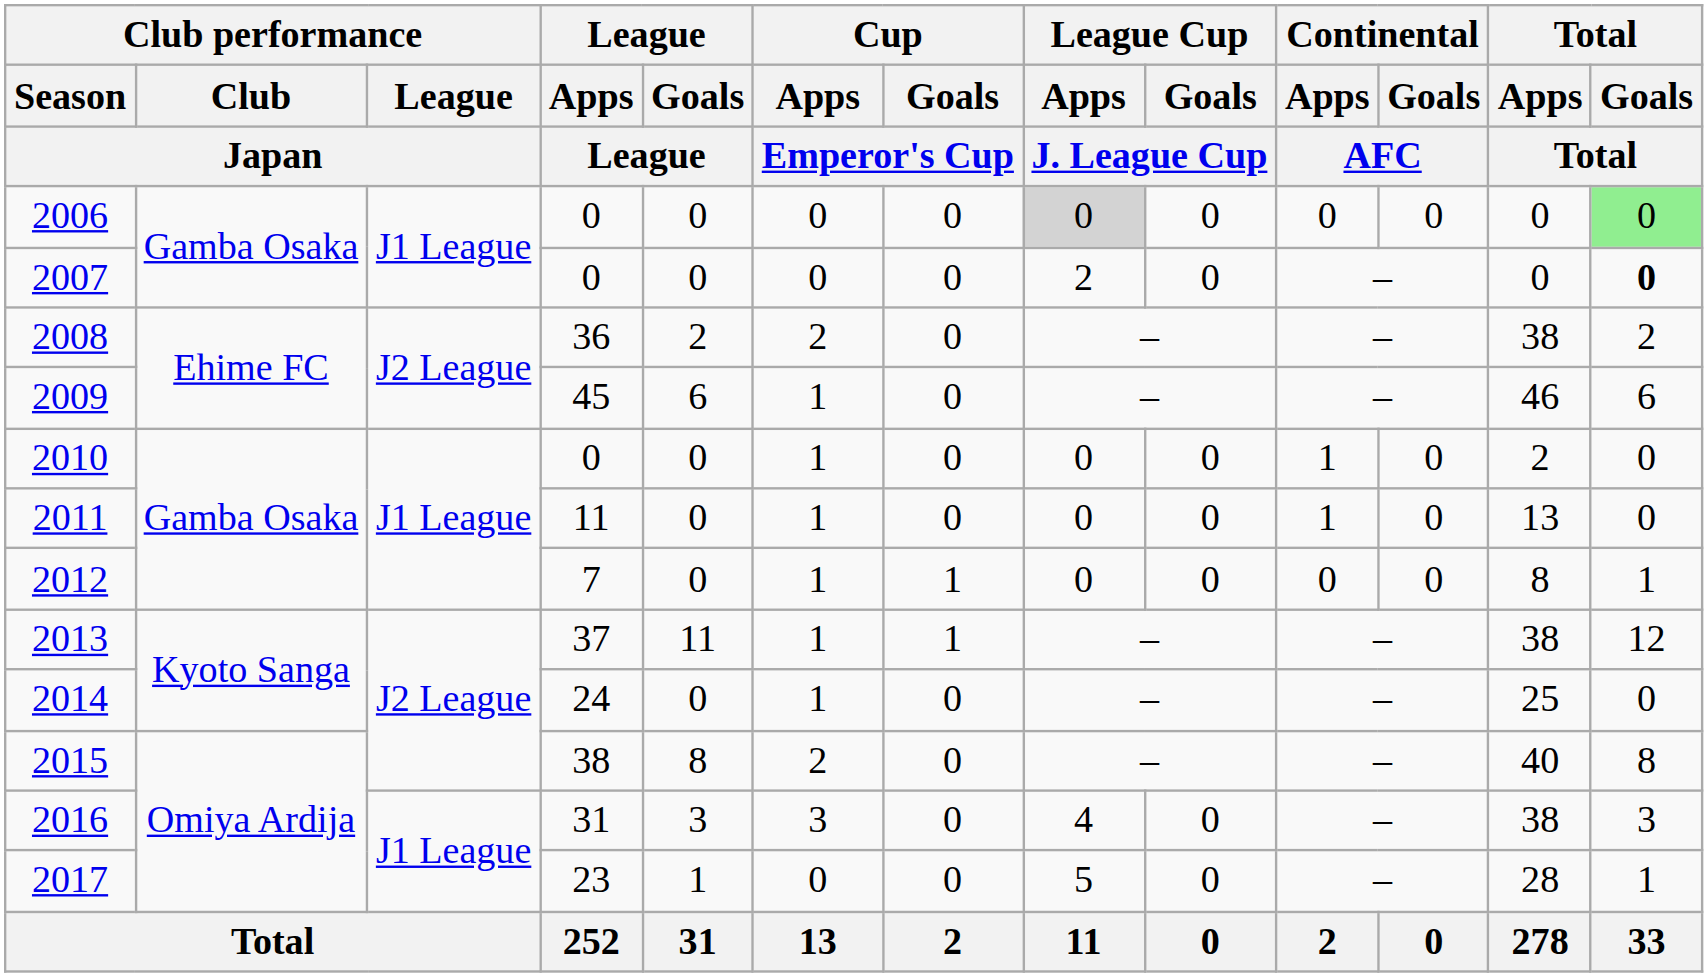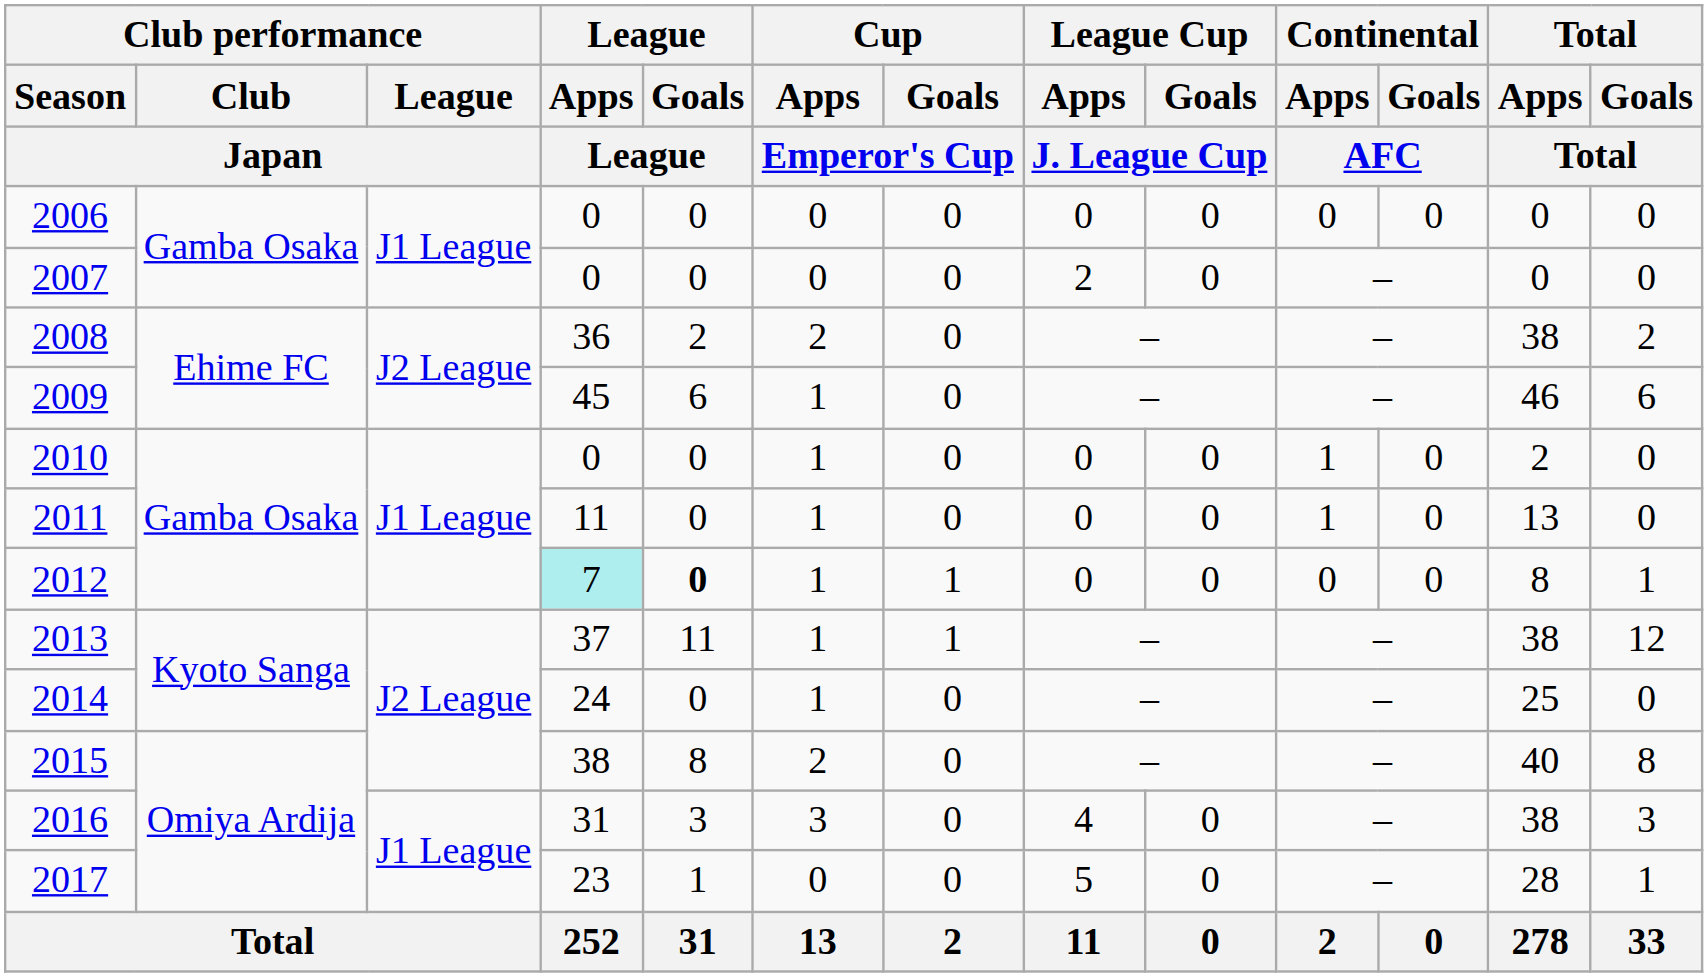(1084, 215) lightgrey background -> (1084, 215) no background
(1647, 215) lightgreen background -> (1647, 215) no background
(1647, 276) bold -> (1647, 276) normal
(591, 578) no background -> (591, 578) paleturquoise background
(698, 578) normal -> (698, 578) bold
